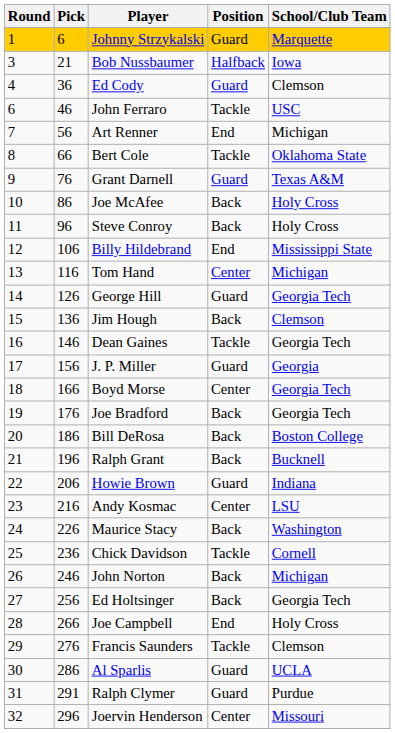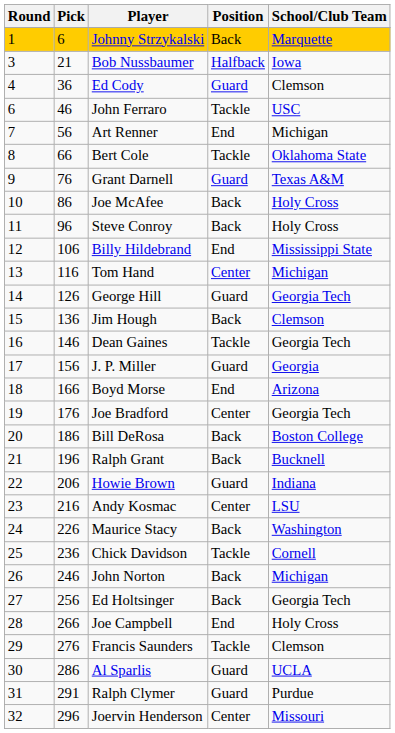(229, 39) Guard -> (226, 39) Back
(231, 389) Center -> (223, 389) End
(311, 389) Georgia Tech -> (295, 389) Arizona
(226, 413) Back -> (231, 413) Center
